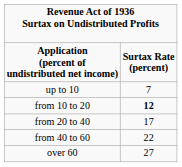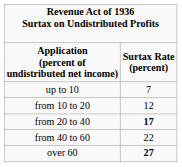(149, 105) bold -> (149, 105) normal
(149, 121) normal -> (149, 121) bold
(149, 153) normal -> (149, 153) bold
